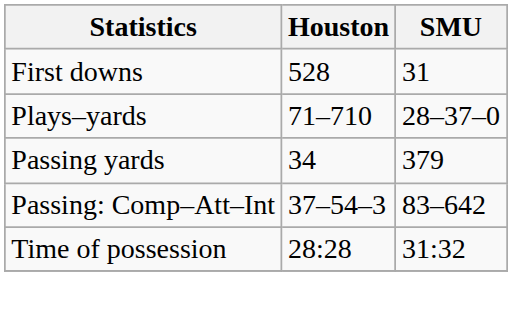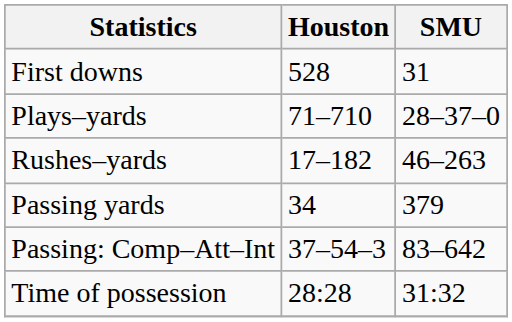+ row: (89, 159)
